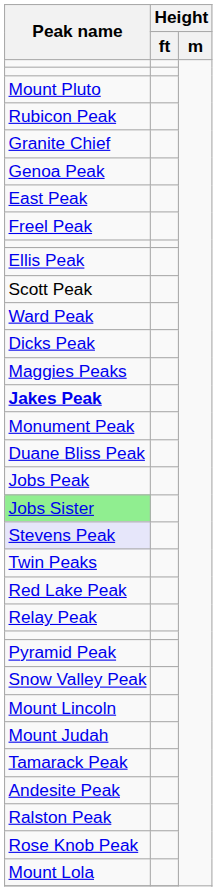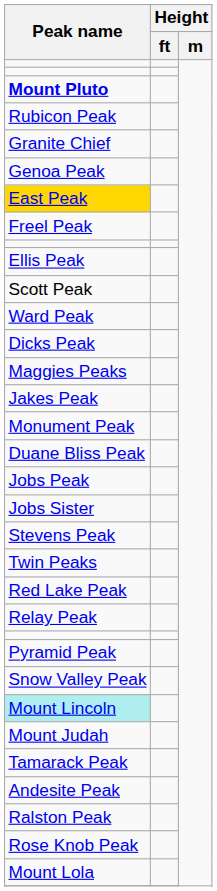(55, 88) normal -> (58, 88) bold
(48, 198) no background -> (48, 198) gold background
(55, 398) bold -> (53, 398) normal
(51, 507) lightgreen background -> (51, 507) no background
(62, 535) lavender background -> (62, 535) no background
(62, 707) no background -> (62, 707) paleturquoise background
